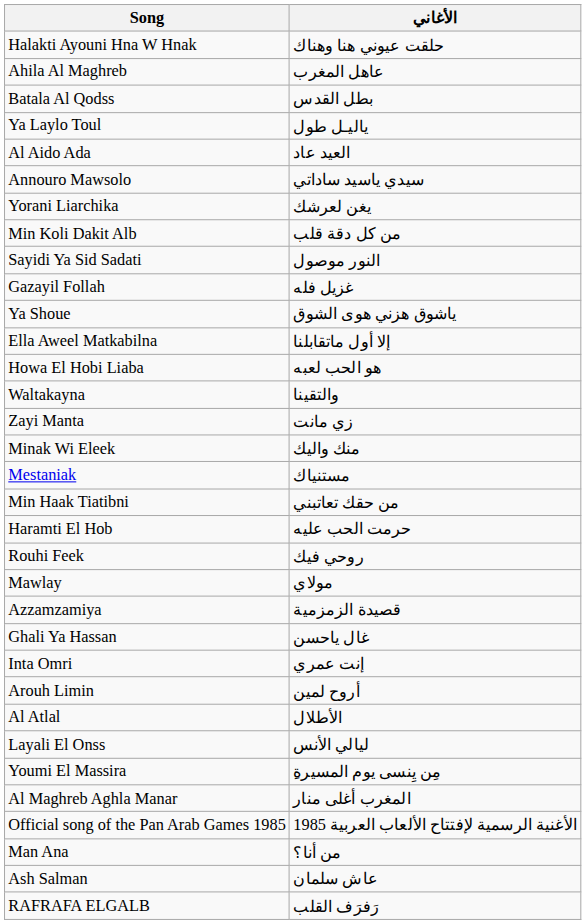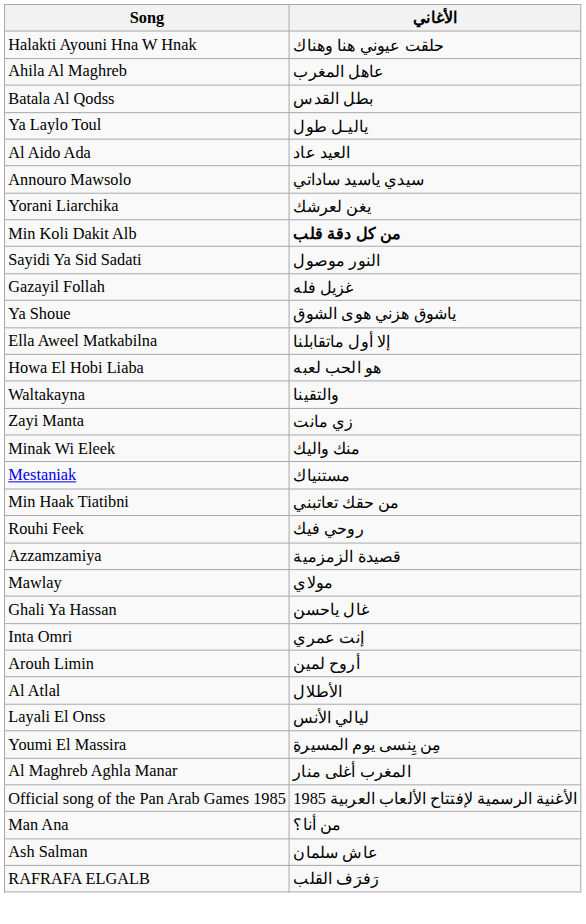(347, 233) normal -> (347, 233) bold
- row: (60, 529)
rows swapped: (55, 609) <-> (35, 582)
